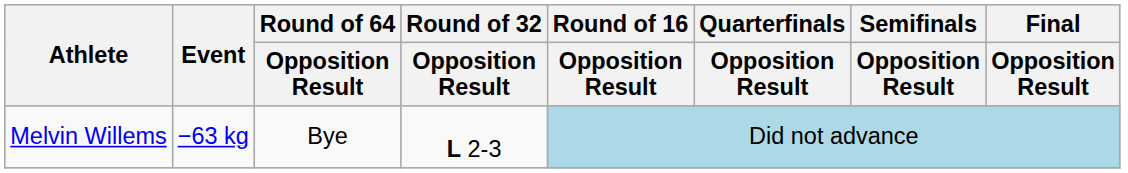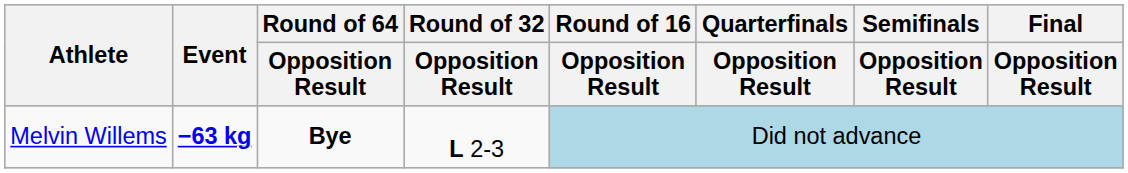(213, 137) normal -> (215, 137) bold
(328, 137) normal -> (330, 137) bold
